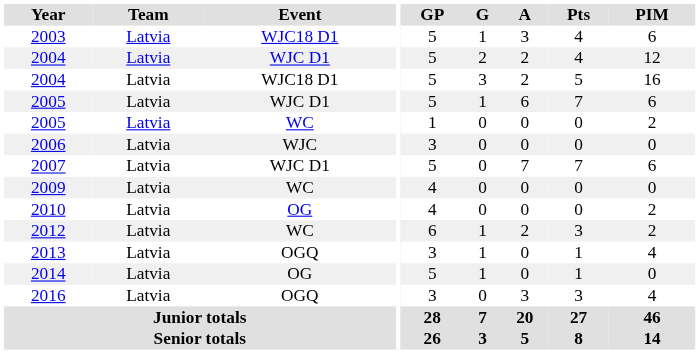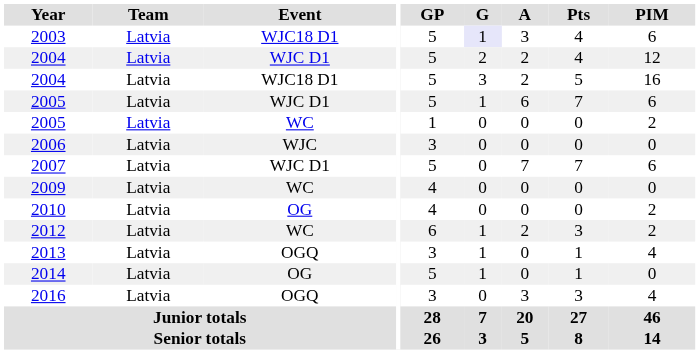(483, 36) no background -> (483, 36) lavender background
